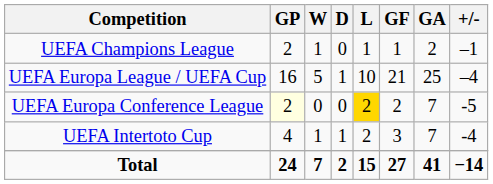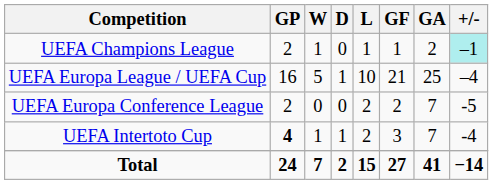(469, 48) no background -> (469, 48) paleturquoise background
(287, 106) lightyellow background -> (287, 106) no background
(367, 106) gold background -> (367, 106) no background
(287, 135) normal -> (287, 135) bold
